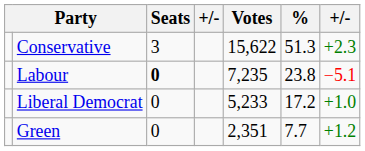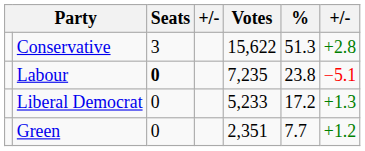(340, 46) +2.3 -> (340, 46) +2.8
(340, 103) +1.0 -> (340, 103) +1.3
